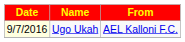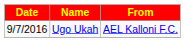(27, 29) lightyellow background -> (27, 29) no background
